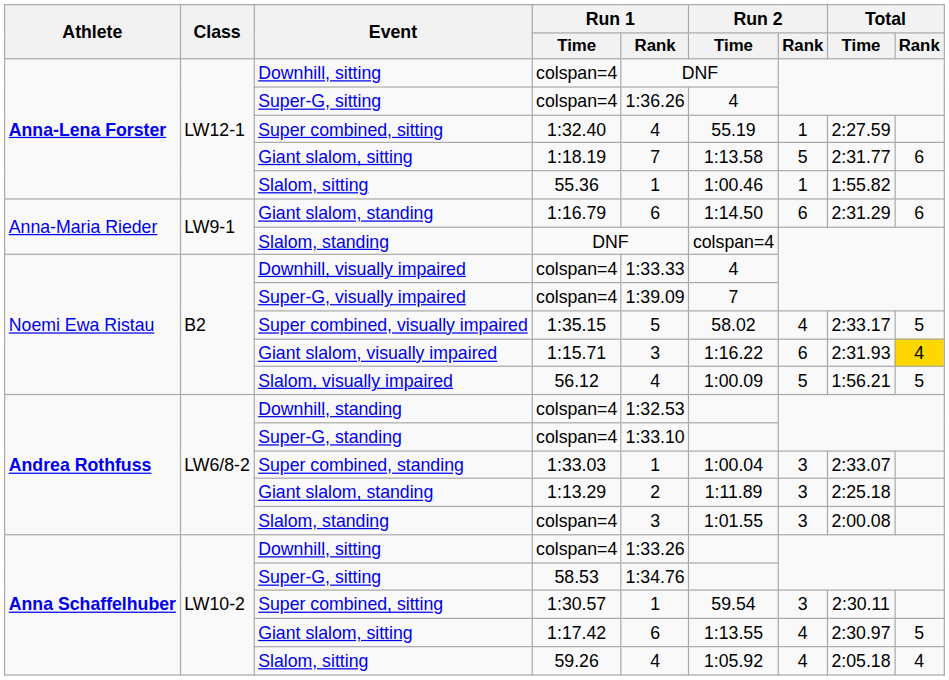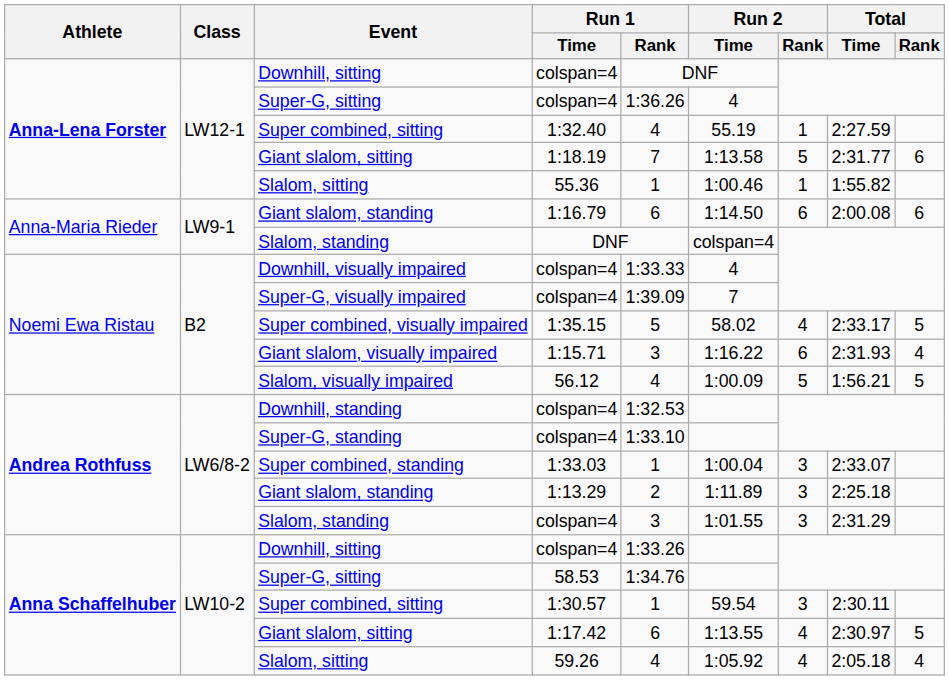(861, 213) 2:31.29 -> (861, 213) 2:00.08
(919, 353) gold background -> (919, 353) no background
(861, 521) 2:00.08 -> (861, 521) 2:31.29
